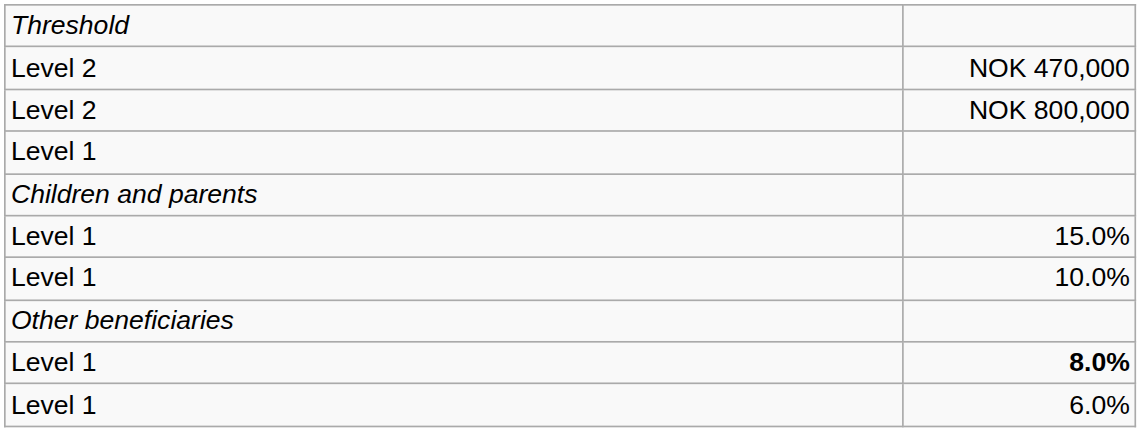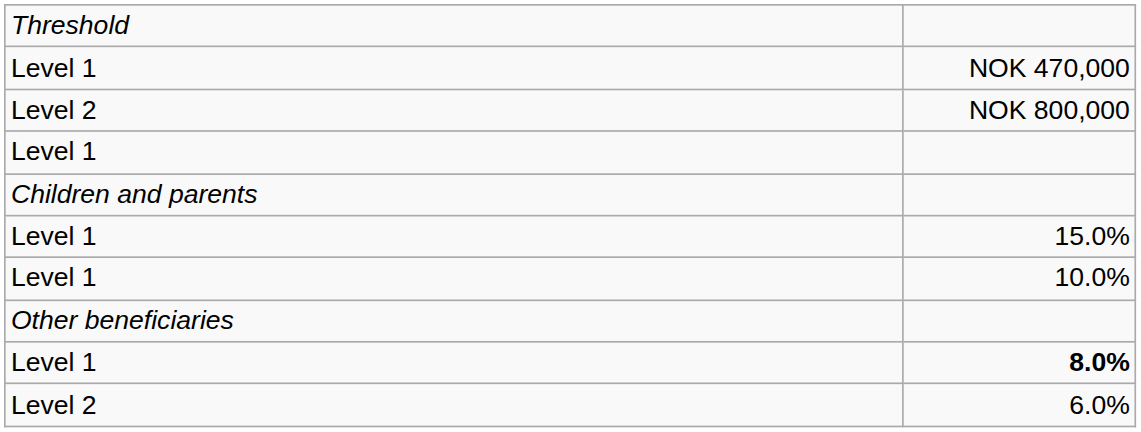(54, 67) Level 2 -> (54, 67) Level 1
(54, 404) Level 1 -> (54, 404) Level 2
